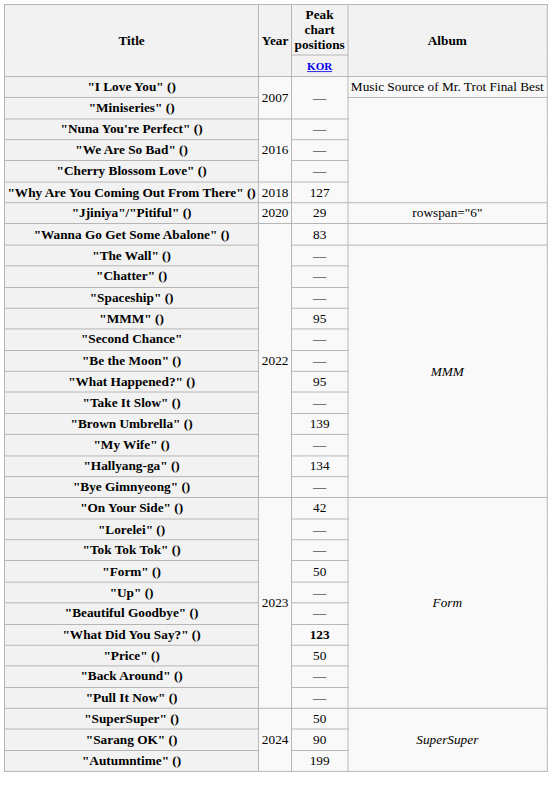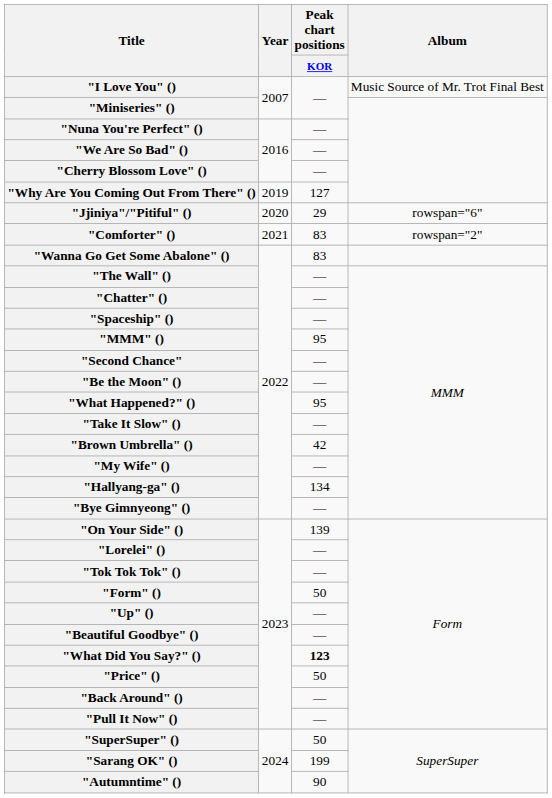(275, 192) 2018 -> (275, 192) 2019
+ row: (132, 234)
(320, 424) 139 -> (320, 445) 42
(320, 508) 42 -> (320, 529) 139
(320, 739) 90 -> (320, 760) 199
(320, 760) 199 -> (320, 782) 90
